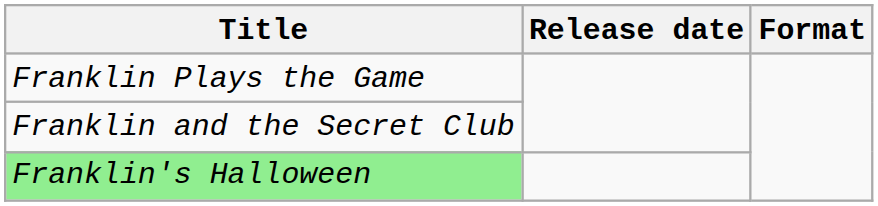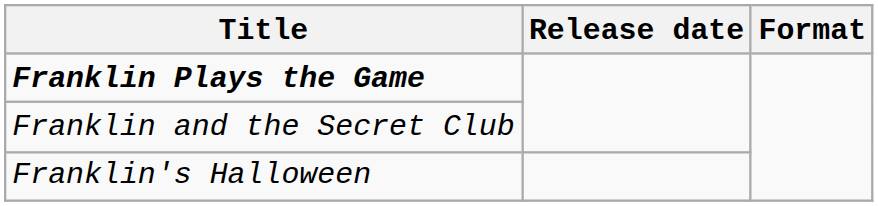(219, 78) normal -> (219, 78) bold
(192, 176) lightgreen background -> (192, 176) no background
